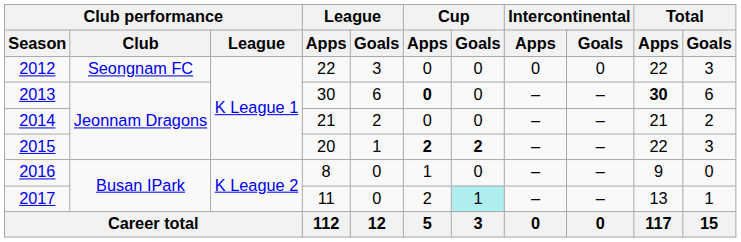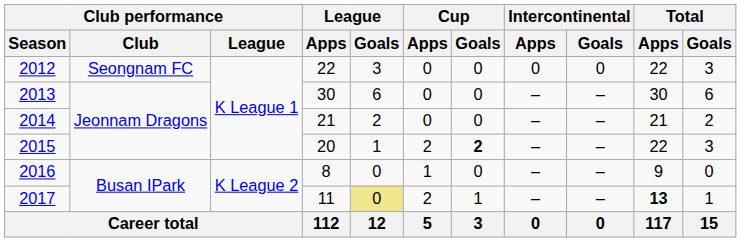(427, 95) bold -> (427, 95) normal
(658, 95) bold -> (658, 95) normal
(427, 146) bold -> (427, 146) normal
(377, 198) no background -> (377, 198) khaki background
(478, 198) paleturquoise background -> (478, 198) no background
(658, 198) normal -> (658, 198) bold
